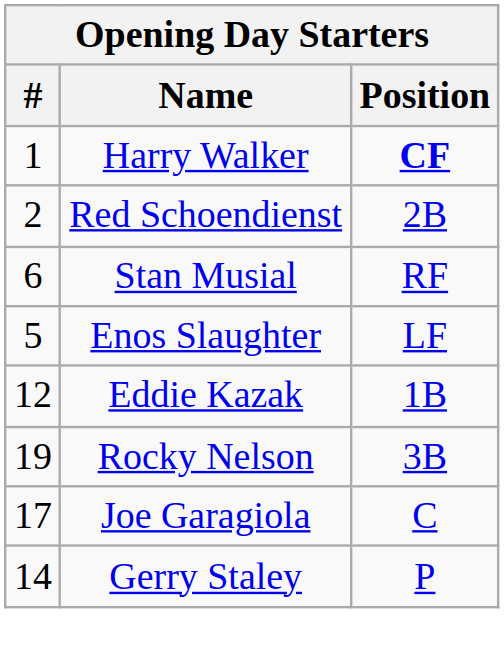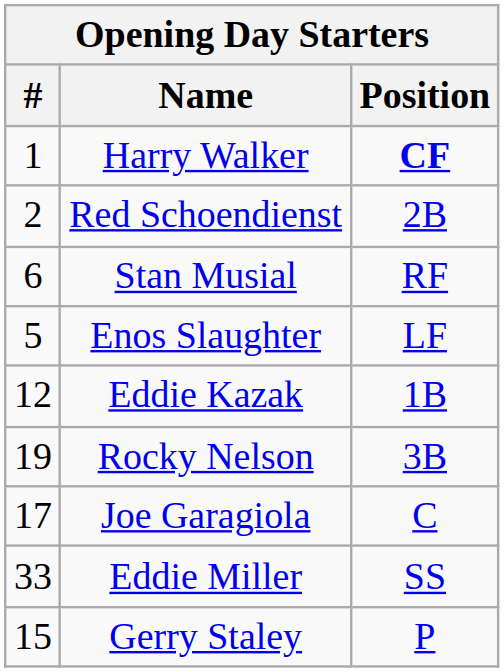+ row: (206, 575)
(33, 575) 14 -> (33, 635) 15
